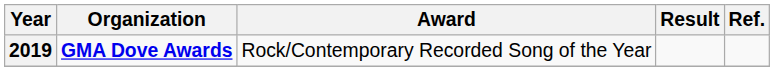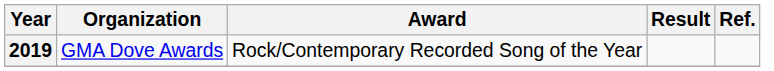(147, 50) bold -> (142, 50) normal
